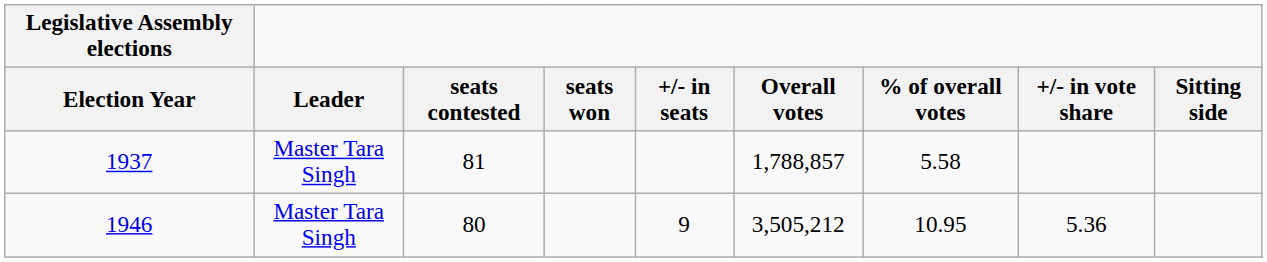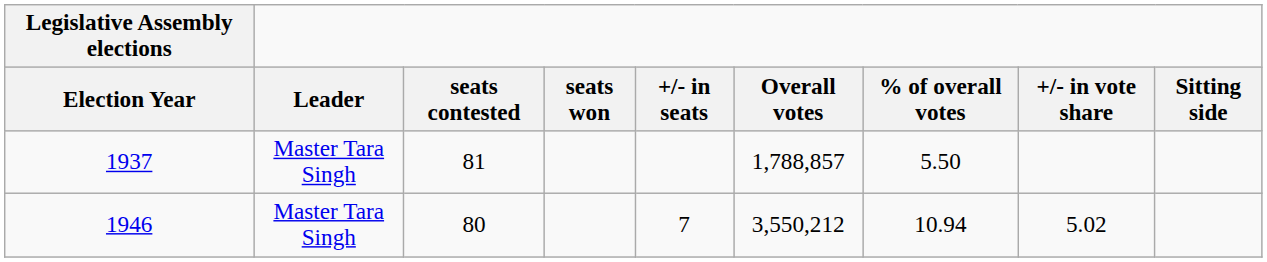(940, 161) 5.58 -> (940, 161) 5.50
(684, 224) 9 -> (684, 224) 7
(798, 224) 3,505,212 -> (798, 224) 3,550,212
(940, 224) 10.95 -> (940, 224) 10.94
(1086, 224) 5.36 -> (1086, 224) 5.02
